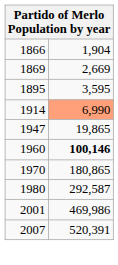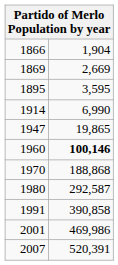(96, 109) lightsalmon background -> (96, 109) no background
(90, 169) 180,865 -> (90, 169) 188,868
+ row: (33, 209)
